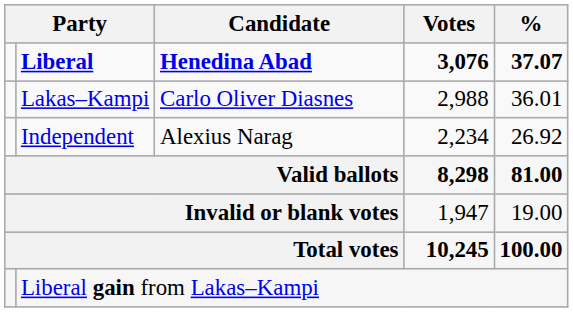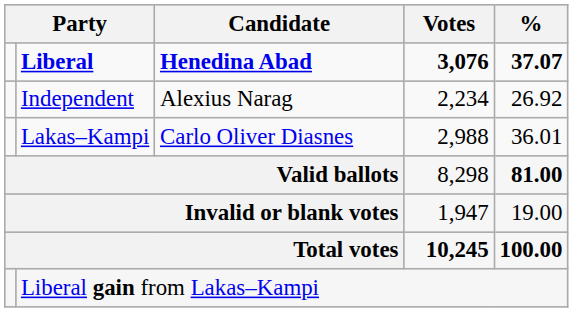rows swapped: (85, 99) <-> (77, 137)
(463, 174) bold -> (463, 174) normal
